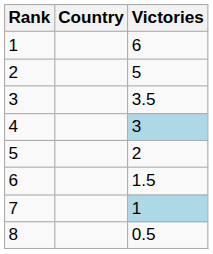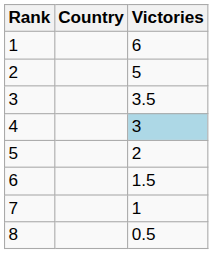(137, 208) lightblue background -> (137, 208) no background
